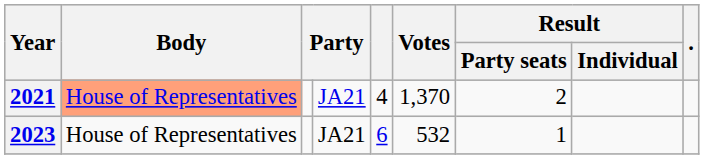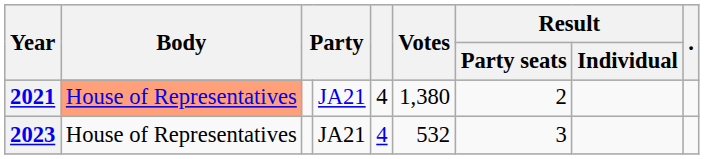(425, 98) 1,370 -> (425, 98) 1,380
(382, 135) 6 -> (382, 135) 4
(561, 135) 1 -> (561, 135) 3
